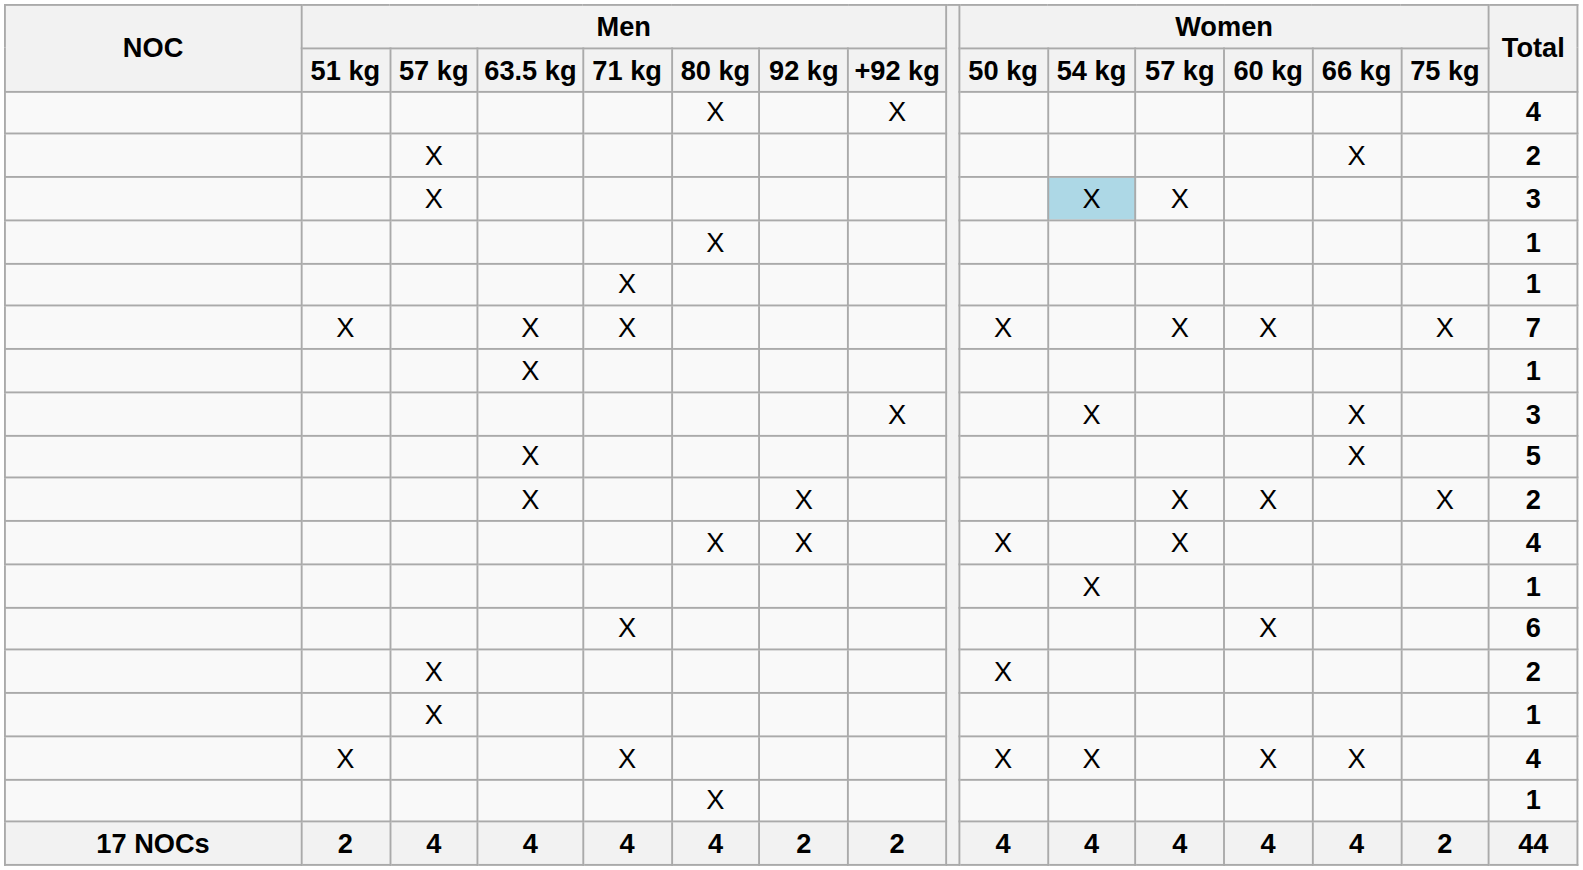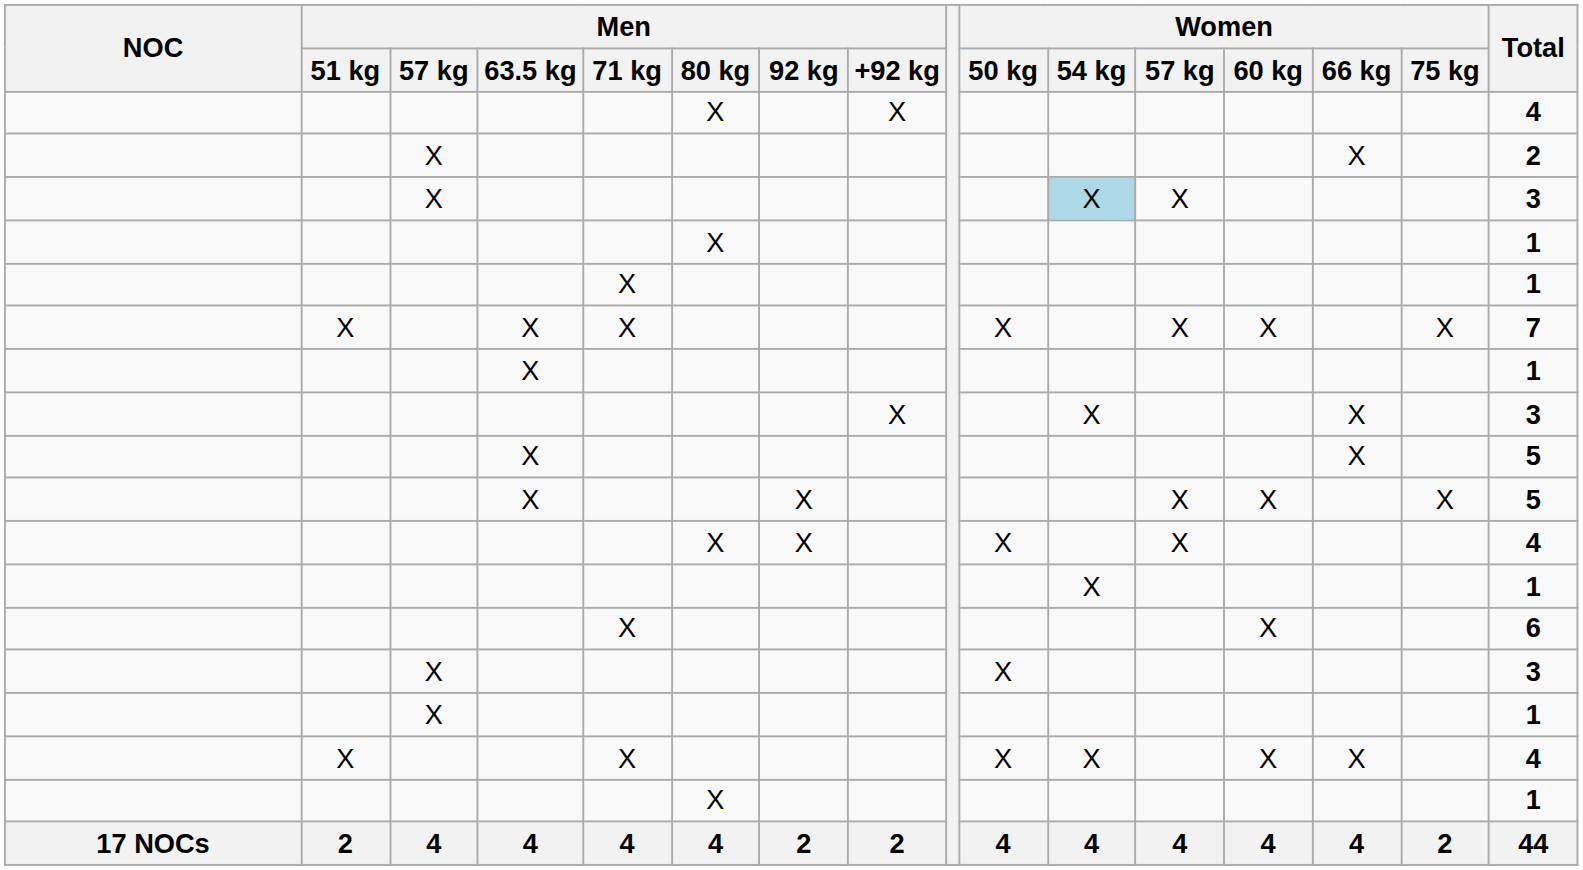(1533, 500) 2 -> (1533, 500) 5
(1533, 672) 2 -> (1533, 672) 3
